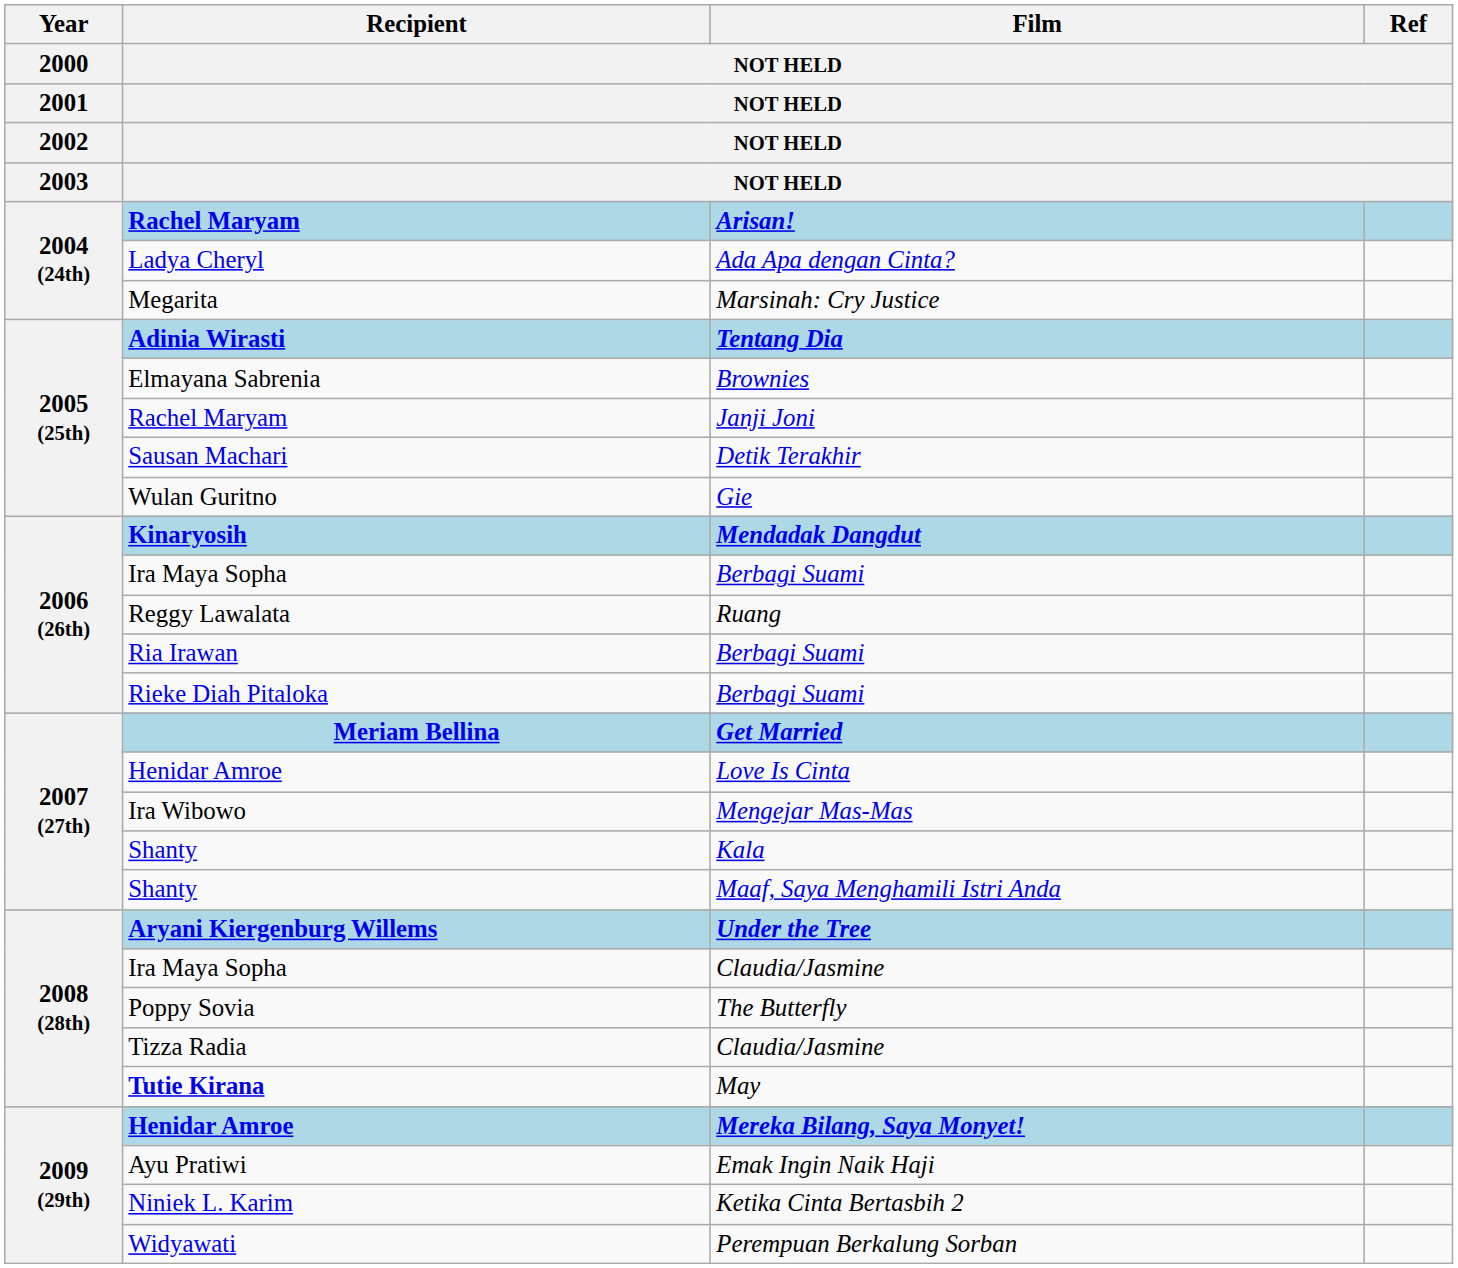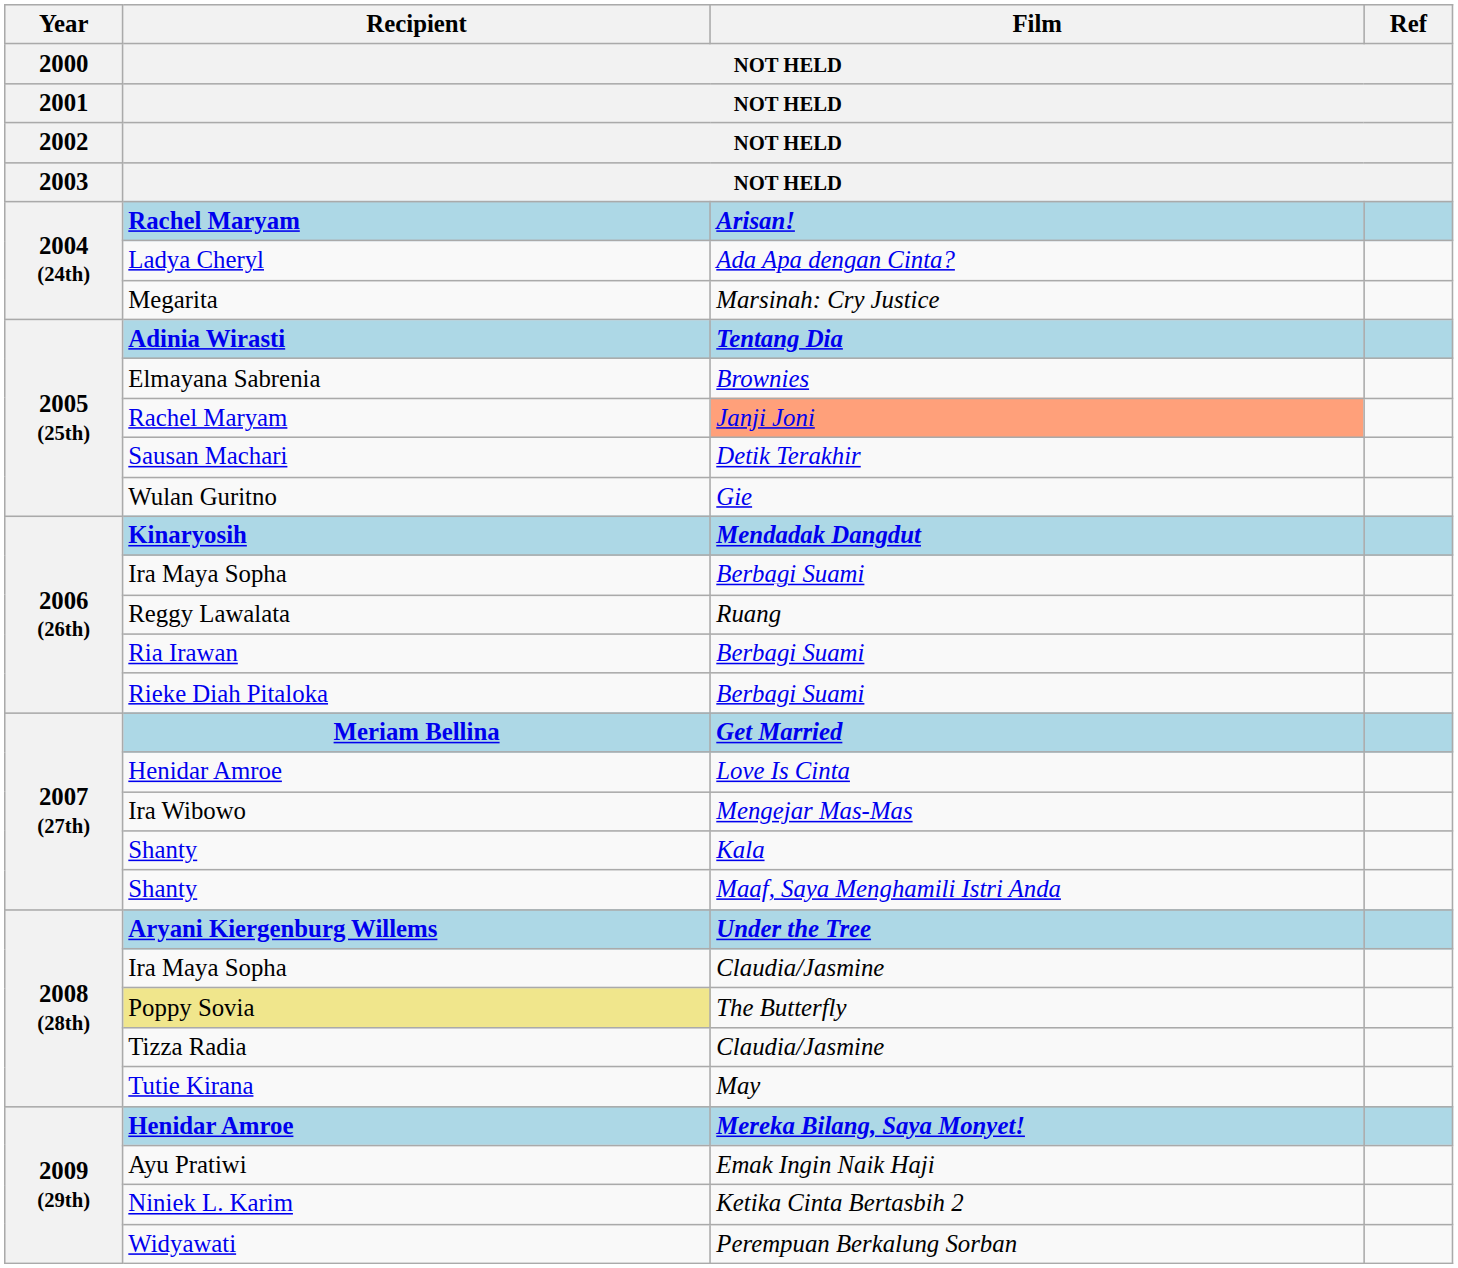(766, 417) no background -> (766, 417) lightsalmon background
(191, 1007) no background -> (191, 1007) khaki background
(196, 1086) bold -> (191, 1086) normal
